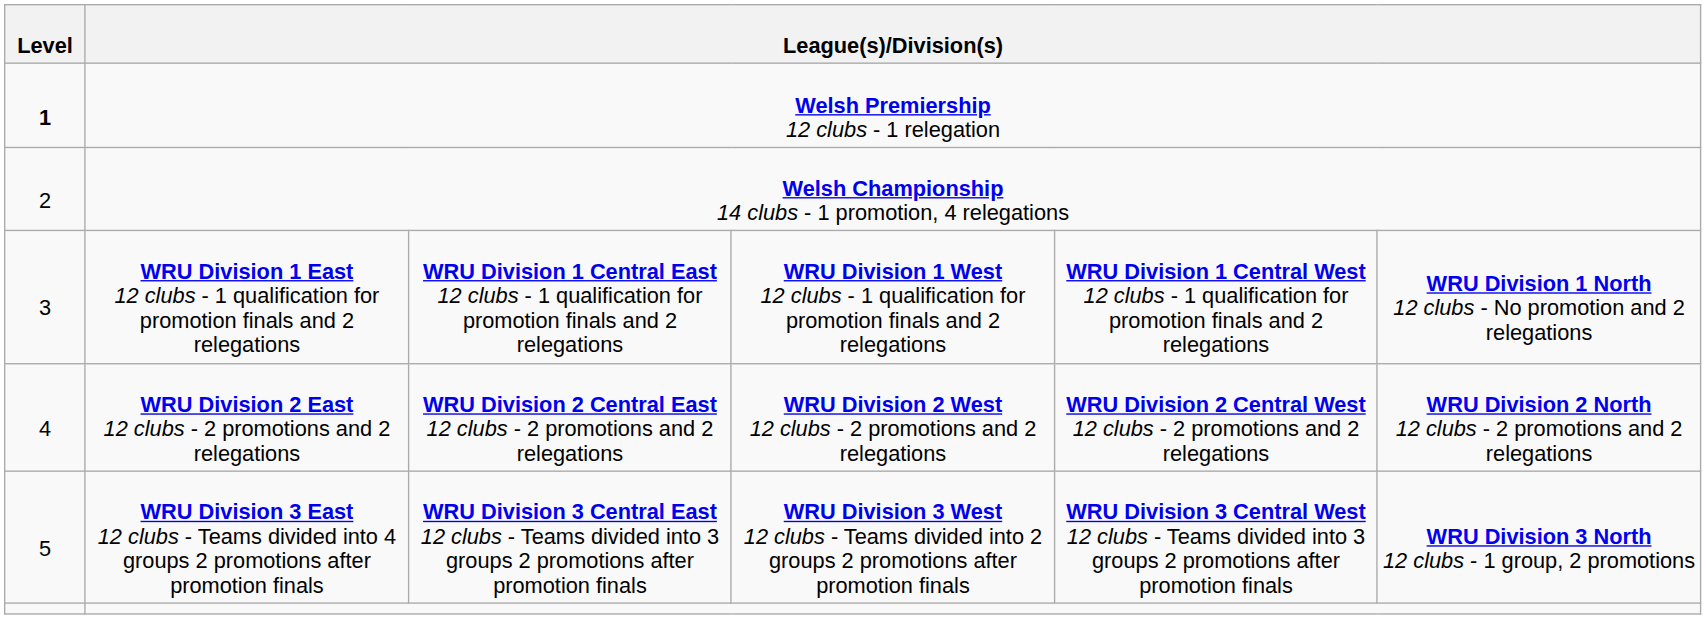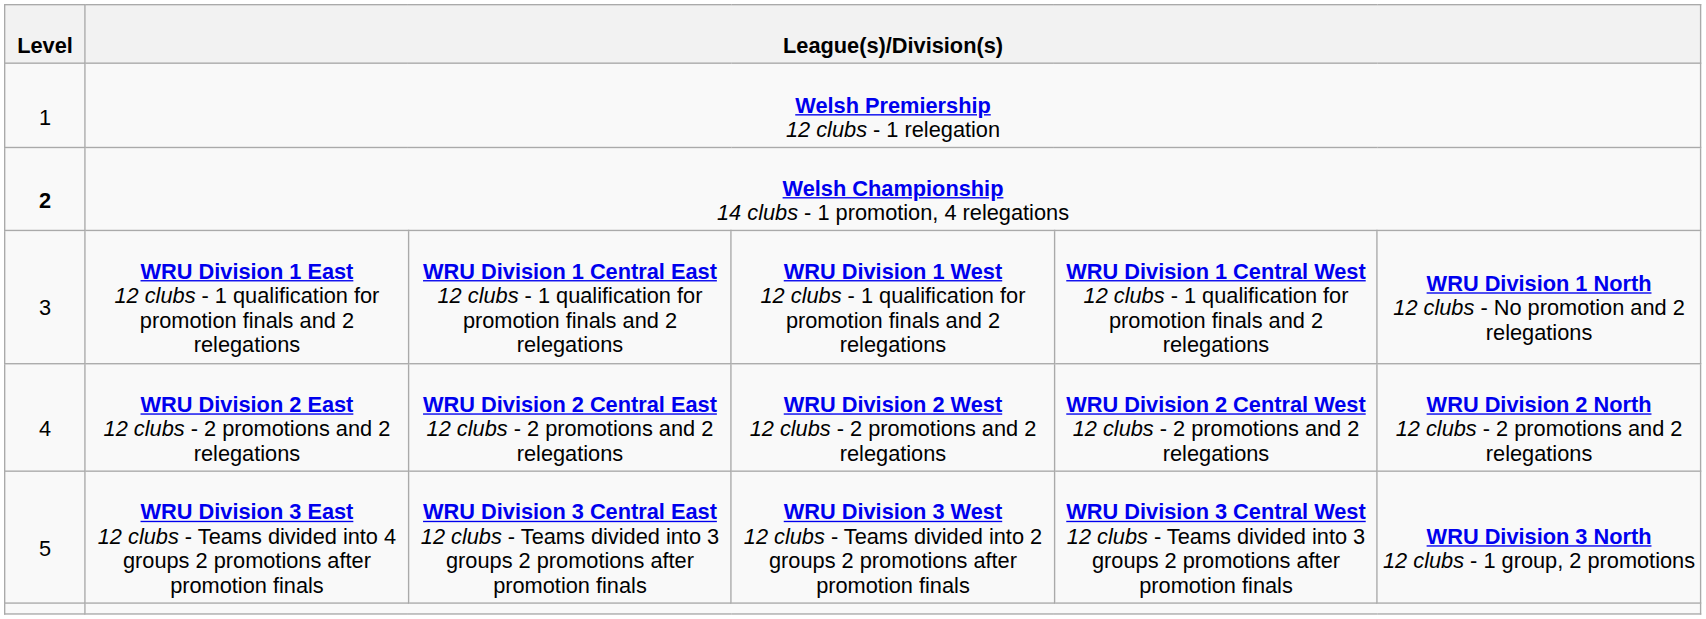(45, 117) bold -> (45, 117) normal
(45, 200) normal -> (45, 200) bold
